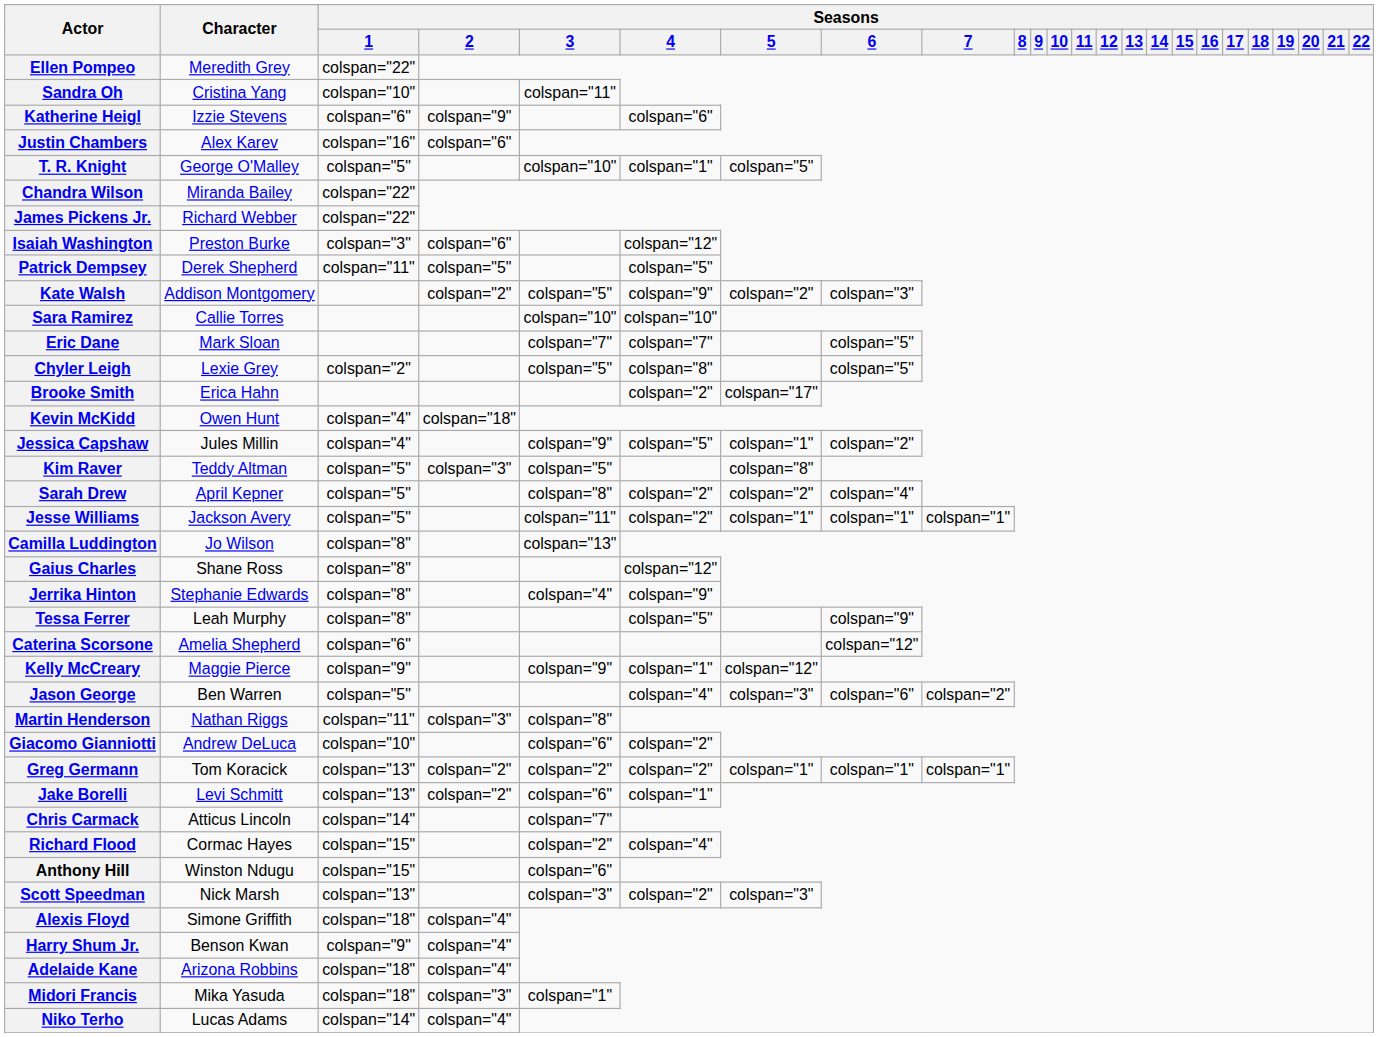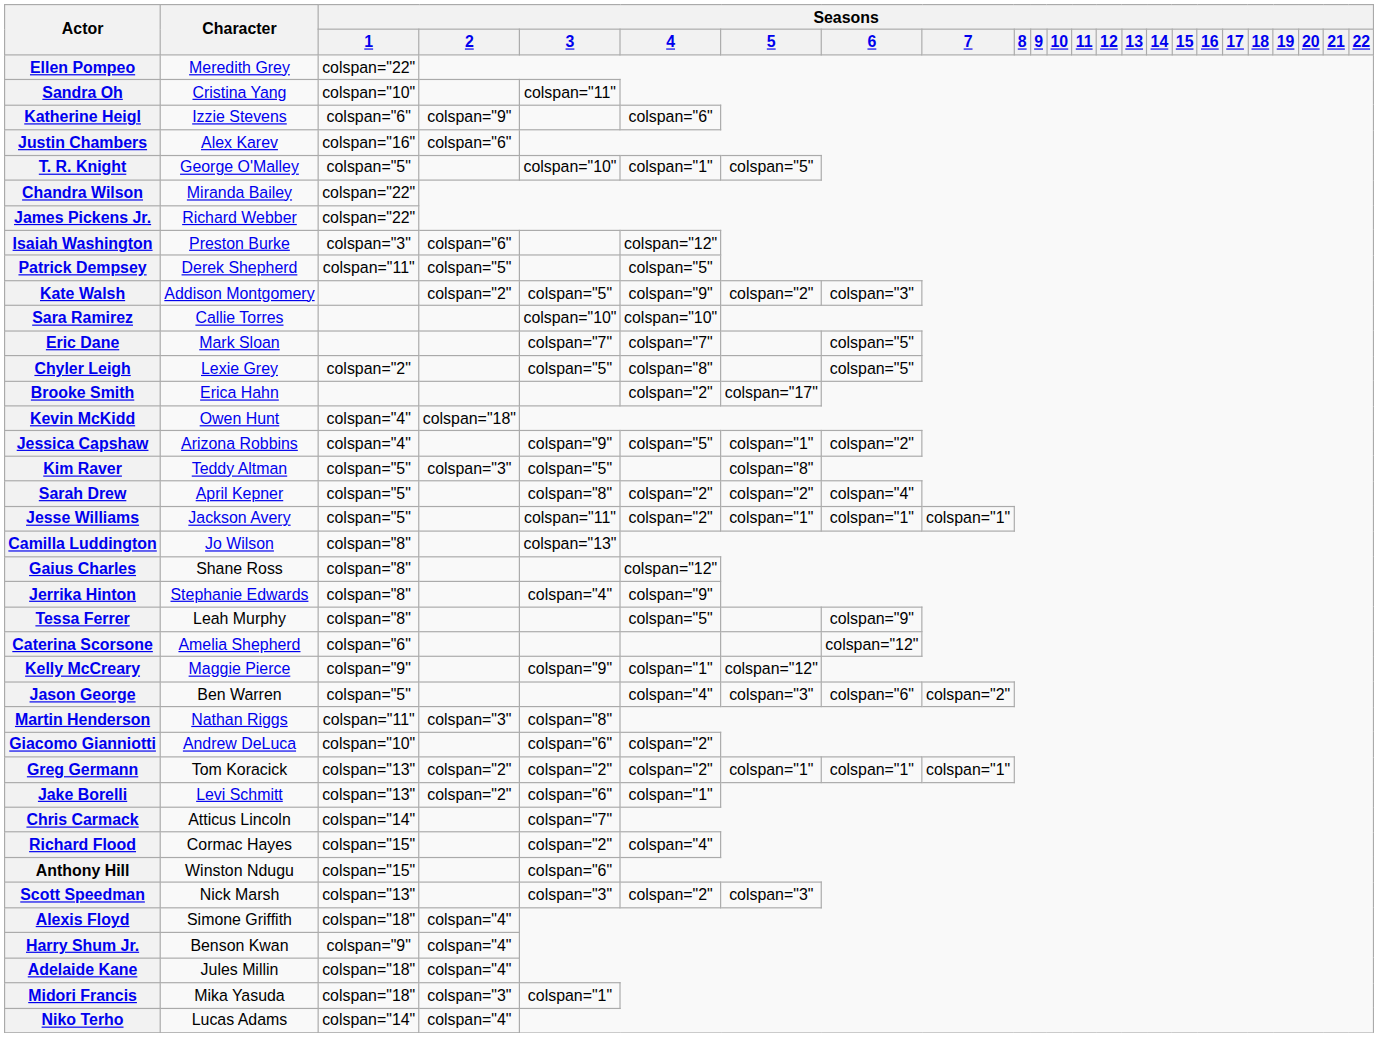(239, 443) Jules Millin -> (239, 443) Arizona Robbins
(239, 970) Arizona Robbins -> (239, 970) Jules Millin
